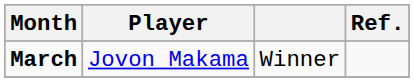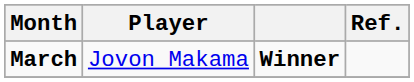(300, 60) normal -> (300, 60) bold
